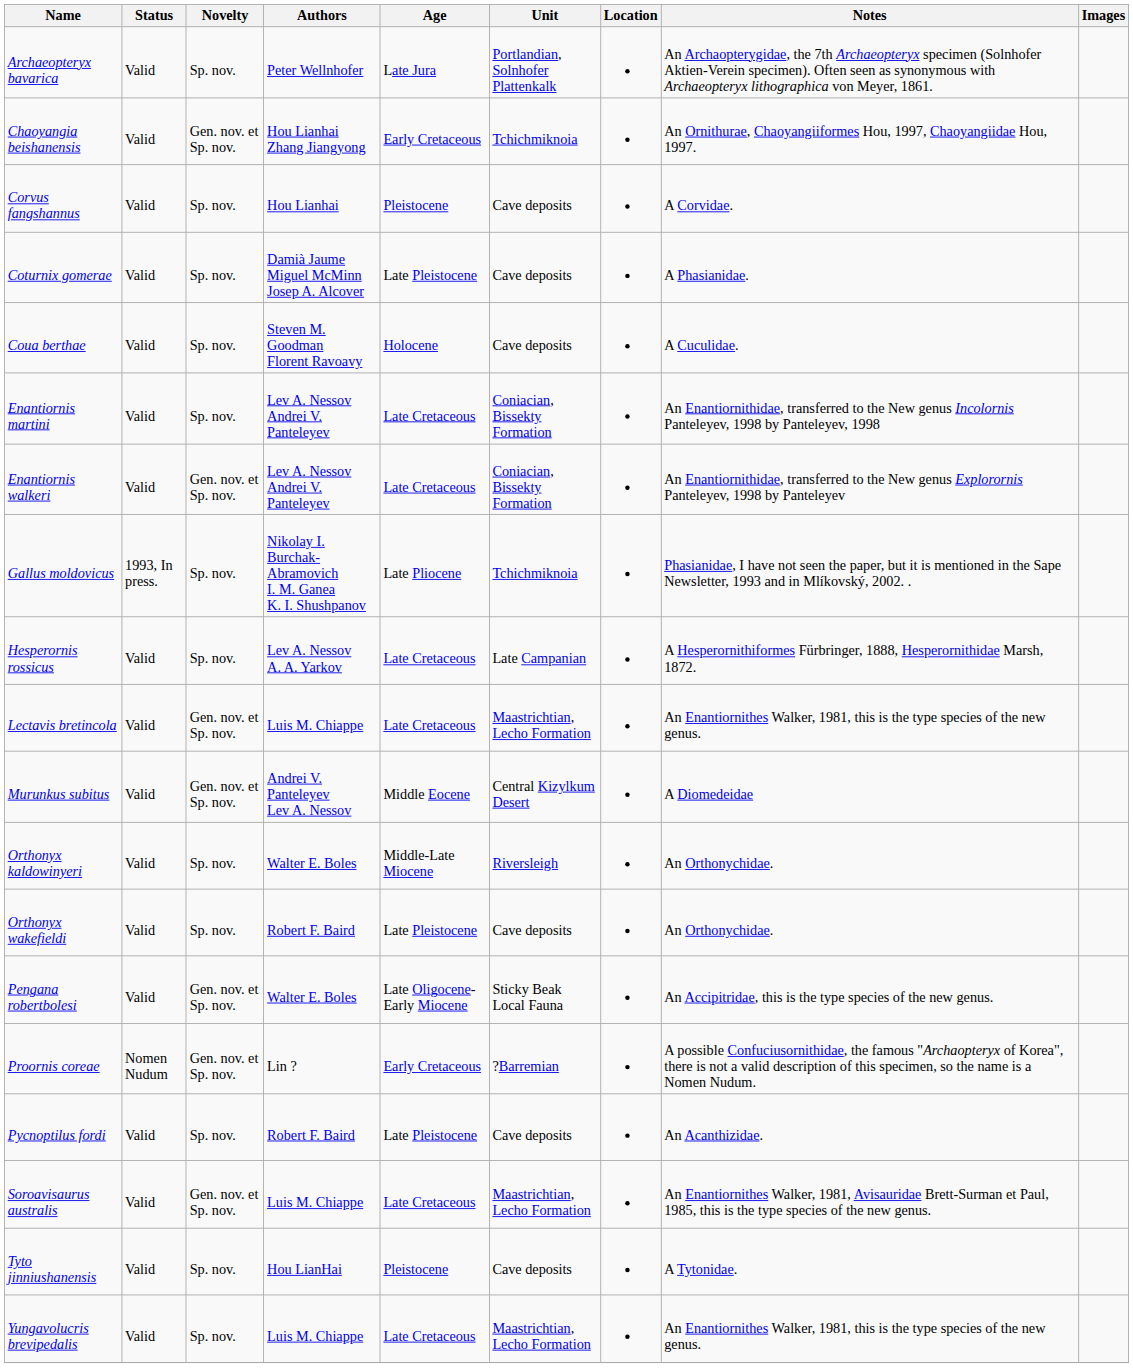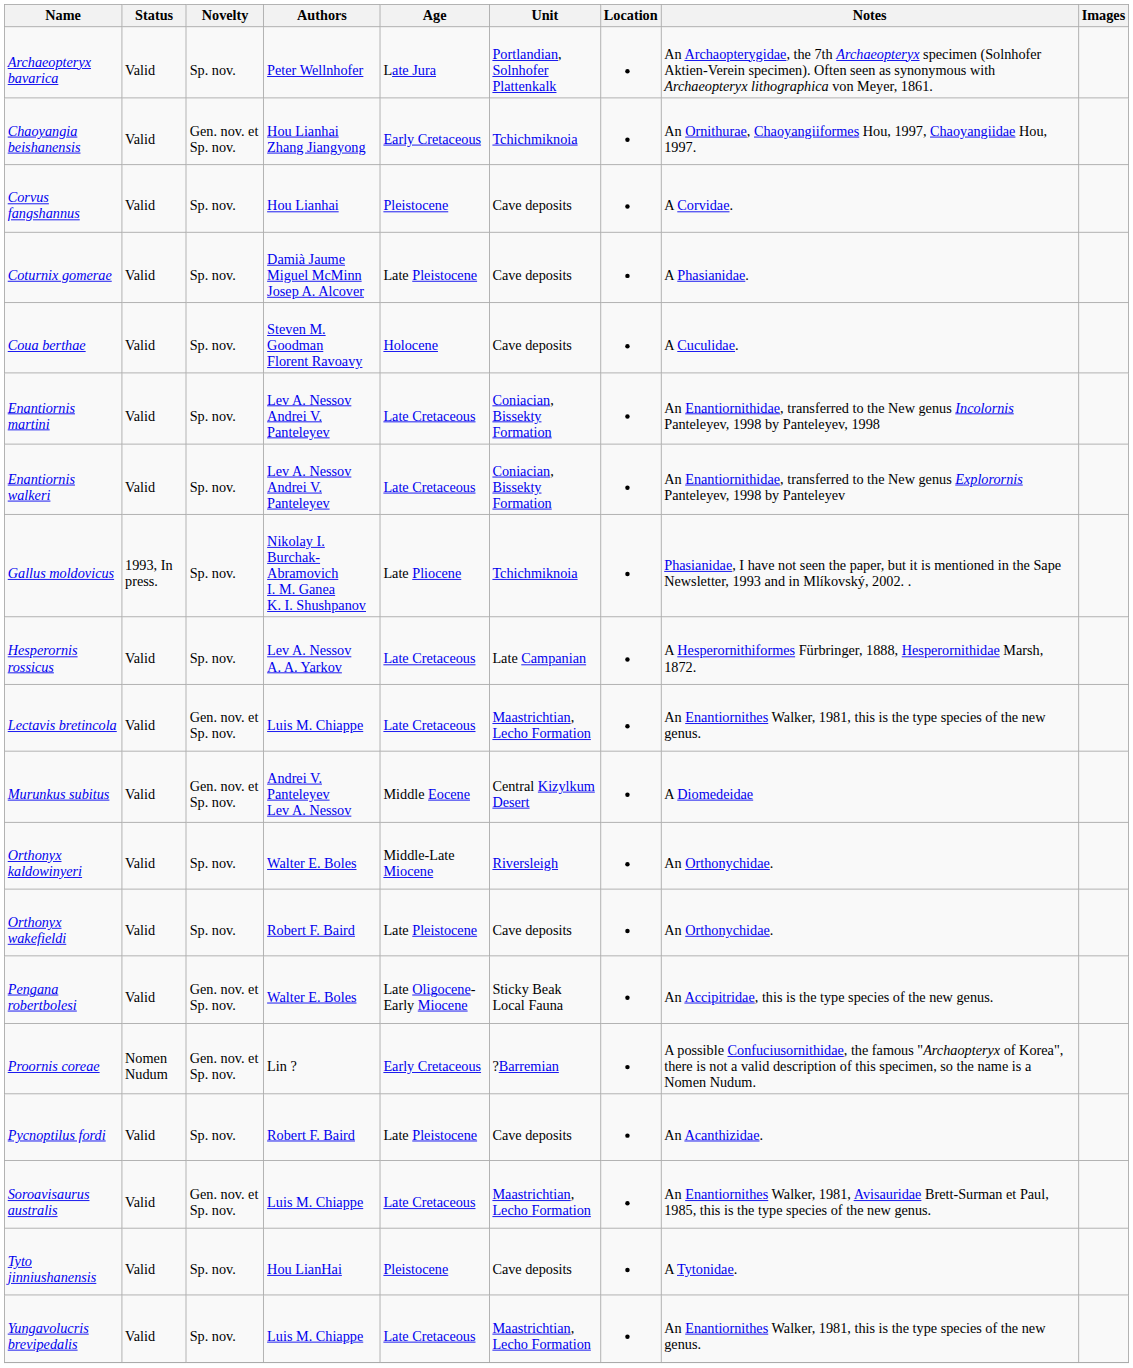(224, 487) Gen. nov. et Sp. nov. -> (213, 487) Sp. nov.
